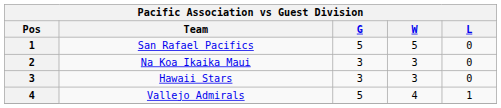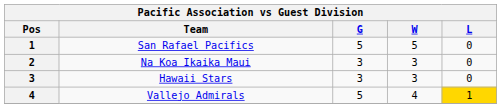(469, 95) no background -> (469, 95) gold background
